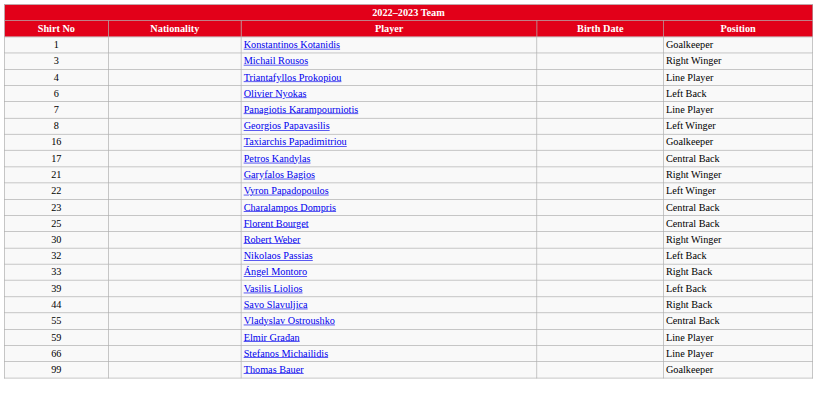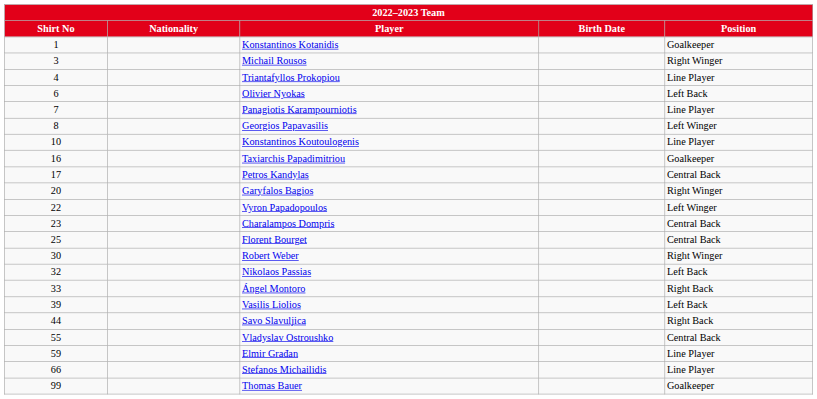+ row: (300, 142)
(56, 175) 21 -> (56, 191) 20
